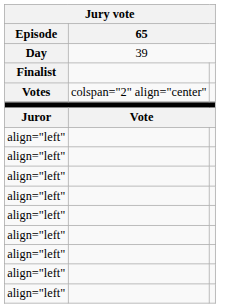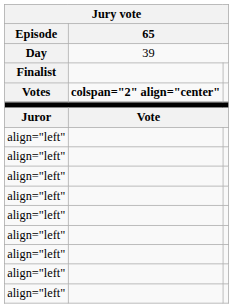(139, 92) normal -> (146, 92) bold
